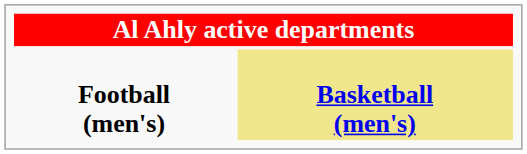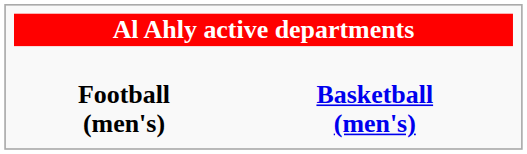(375, 109) khaki background -> (375, 109) no background
